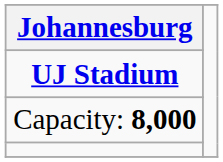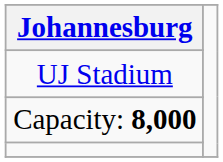(105, 73) bold -> (105, 73) normal
